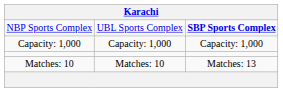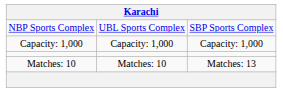(232, 28) bold -> (232, 28) normal
